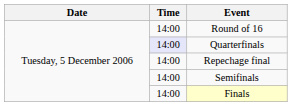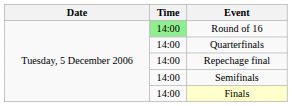(168, 28) no background -> (168, 28) lightgreen background
(168, 45) lavender background -> (168, 45) no background
